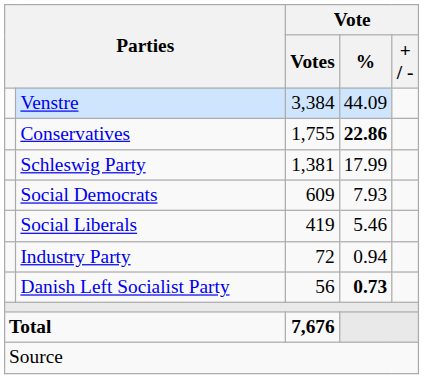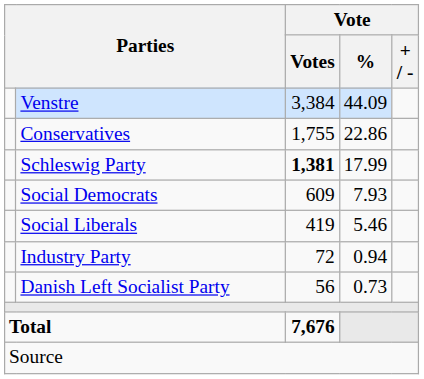(365, 133) bold -> (365, 133) normal
(313, 164) normal -> (313, 164) bold
(370, 287) bold -> (370, 287) normal
